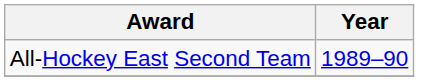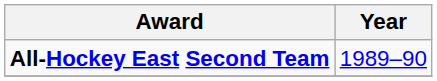(160, 57) normal -> (170, 57) bold
